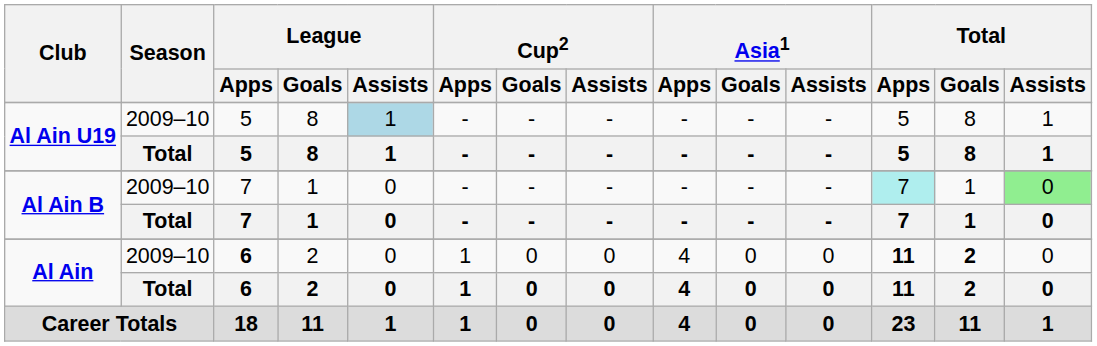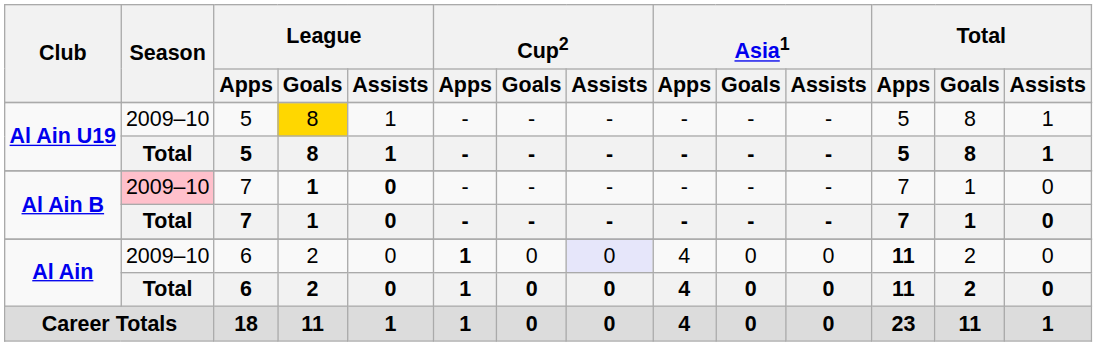(313, 119) no background -> (313, 119) gold background
(390, 119) lightblue background -> (390, 119) no background
(168, 187) no background -> (168, 187) pink background
(313, 187) normal -> (313, 187) bold
(390, 187) normal -> (390, 187) bold
(903, 187) paleturquoise background -> (903, 187) no background
(1048, 187) lightgreen background -> (1048, 187) no background
(246, 255) bold -> (246, 255) normal
(465, 255) normal -> (465, 255) bold
(609, 255) no background -> (609, 255) lavender background
(970, 255) bold -> (970, 255) normal
